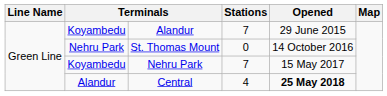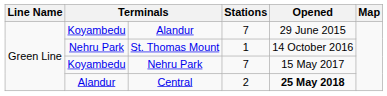(246, 47) 0 -> (246, 47) 1
(246, 82) 4 -> (246, 82) 2
